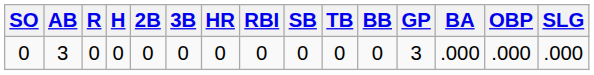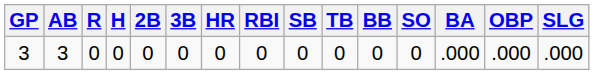columns swapped: (416, 20) <-> (24, 20)
